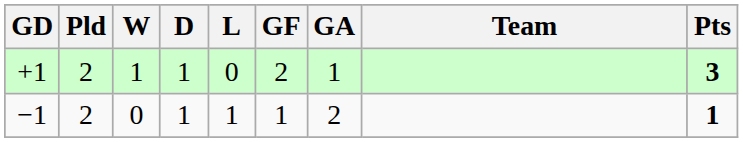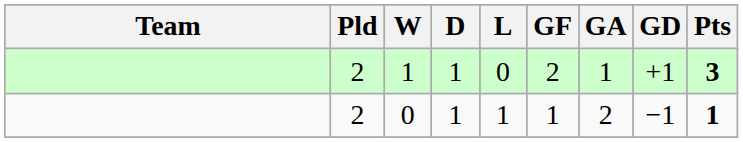columns swapped: (525, 26) <-> (32, 26)
